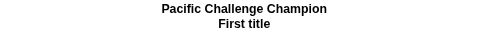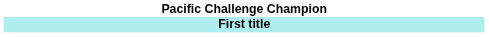(244, 24) no background -> (244, 24) paleturquoise background
